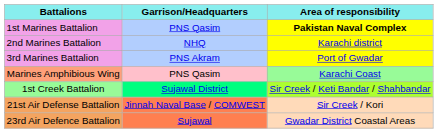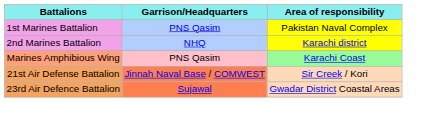(350, 27) bold -> (335, 27) normal
- row: (53, 58)
- row: (63, 89)
